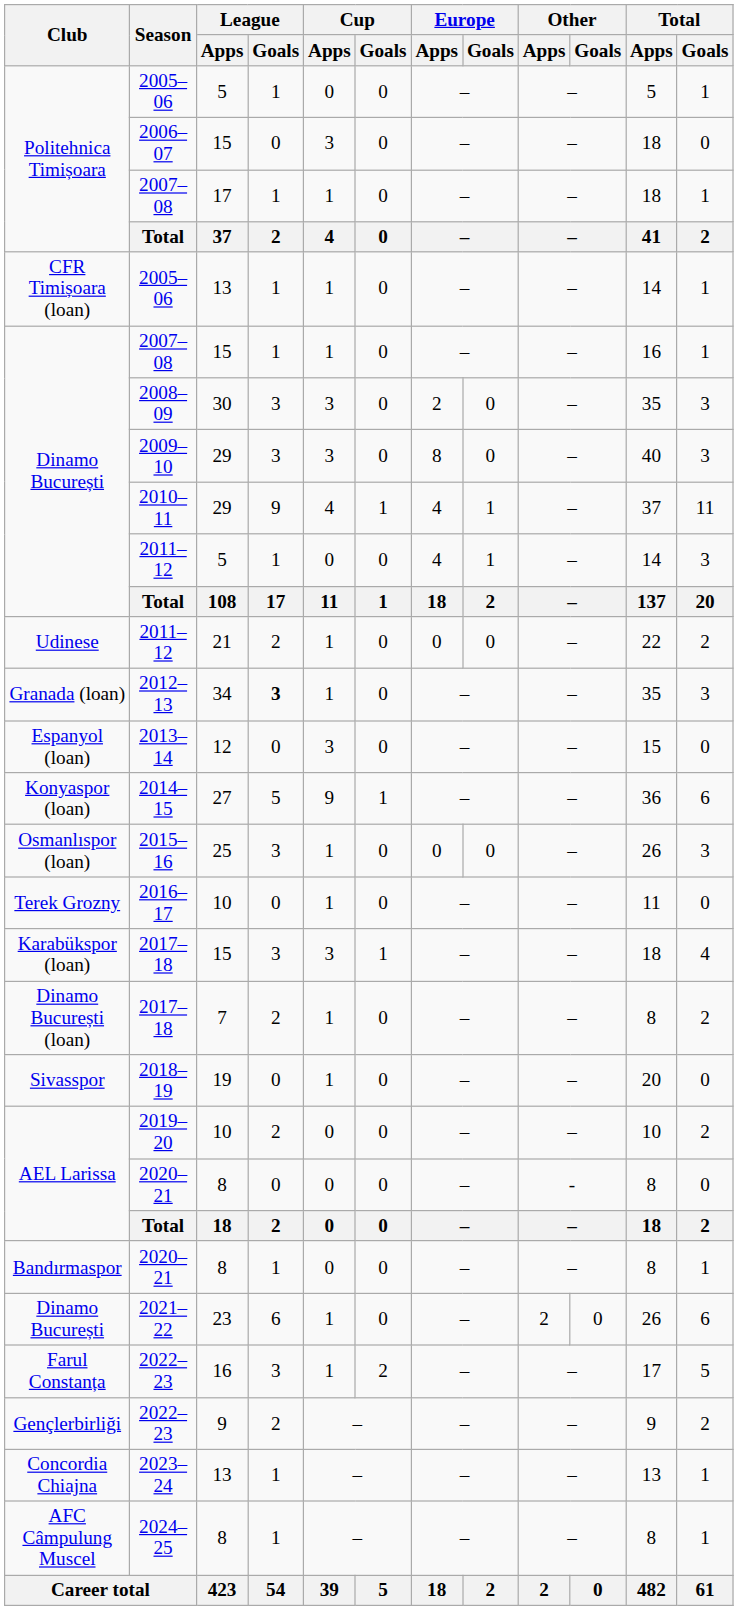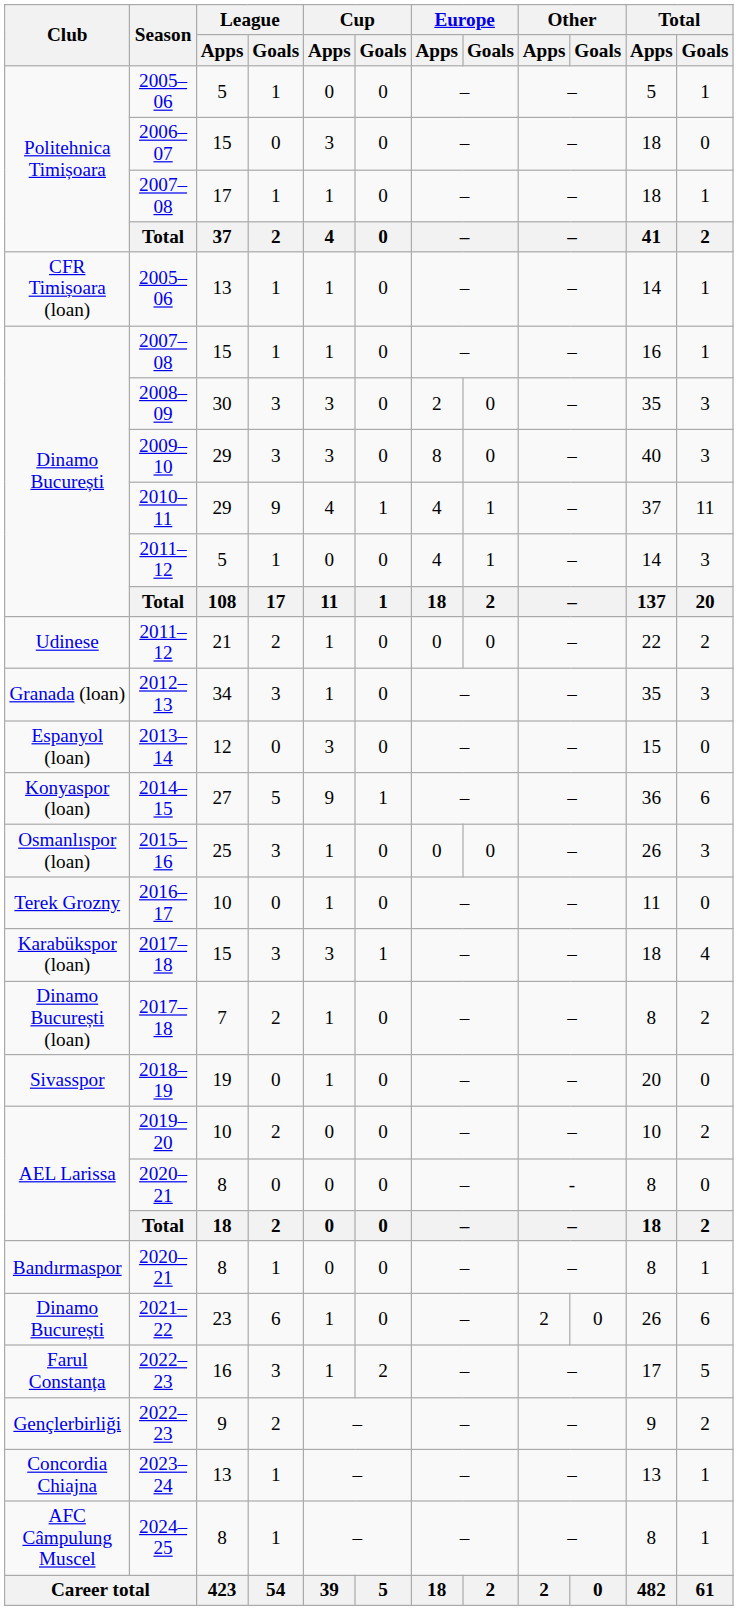(276, 694) bold -> (276, 694) normal
